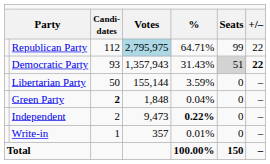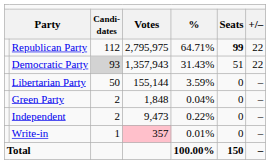(147, 47) lightblue background -> (147, 47) no background
(238, 47) normal -> (238, 47) bold
(115, 64) no background -> (115, 64) lightgrey background
(238, 64) lightgrey background -> (238, 64) no background
(258, 64) bold -> (258, 64) normal
(117, 99) bold -> (117, 99) normal
(199, 116) bold -> (200, 116) normal
(160, 133) no background -> (160, 133) pink background
